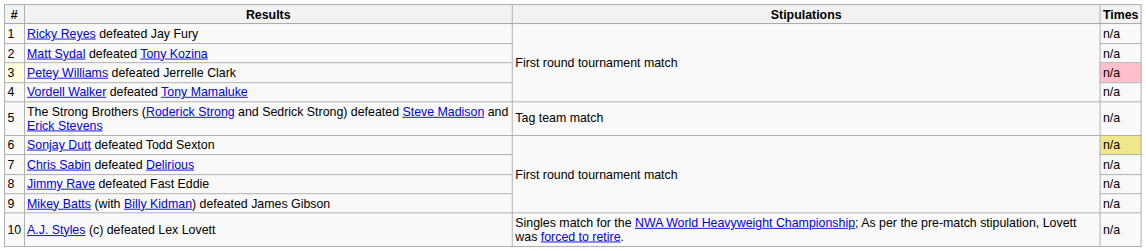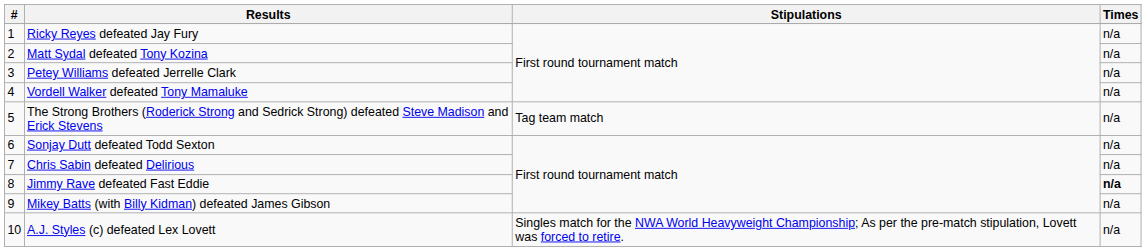(11, 72) lightyellow background -> (11, 72) no background
(1112, 72) pink background -> (1112, 72) no background
(1112, 145) khaki background -> (1112, 145) no background
(1112, 184) normal -> (1112, 184) bold
